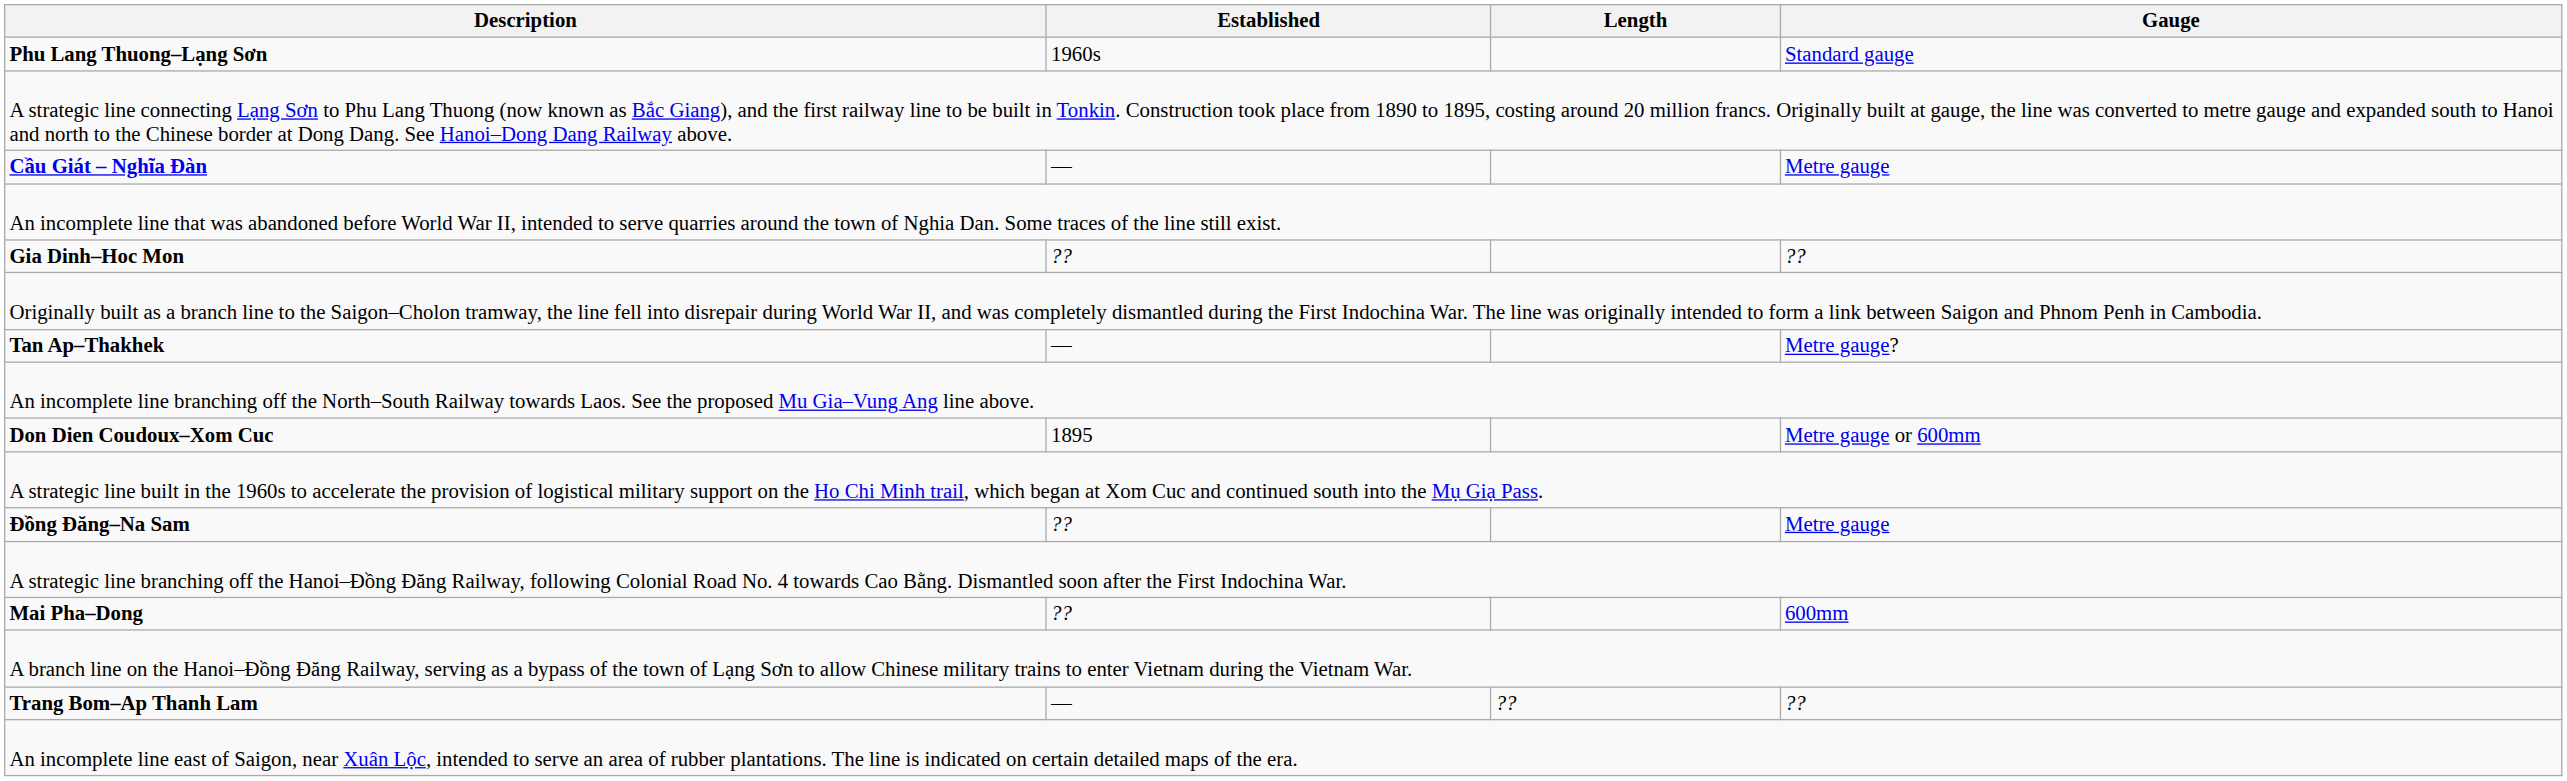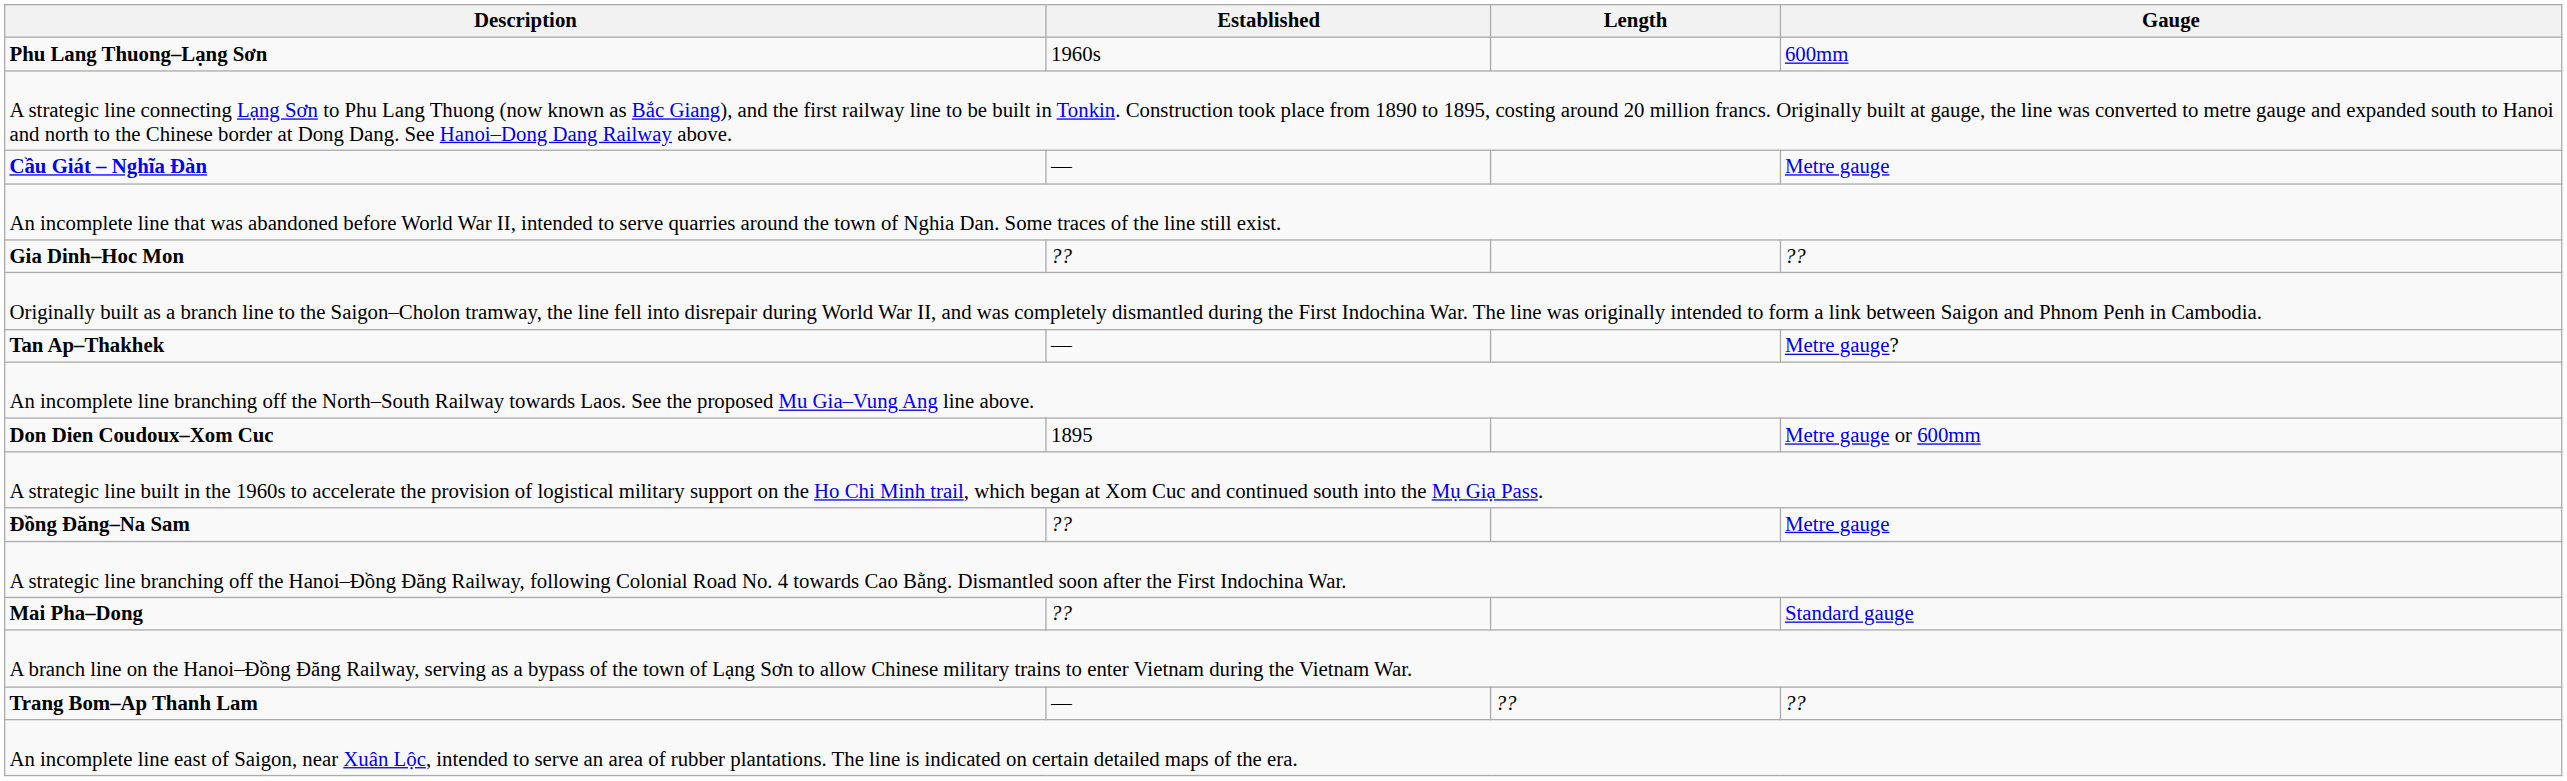(1849, 53) Standard gauge -> (1817, 53) 600mm
(1817, 613) 600mm -> (1849, 613) Standard gauge
